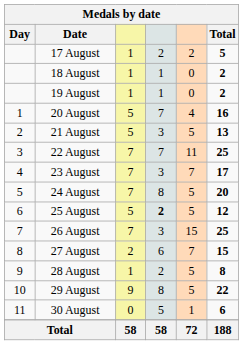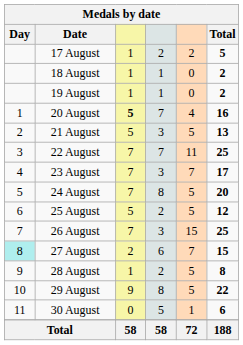(130, 113) normal -> (130, 113) bold
(161, 211) bold -> (161, 211) normal
(20, 251) no background -> (20, 251) paleturquoise background
